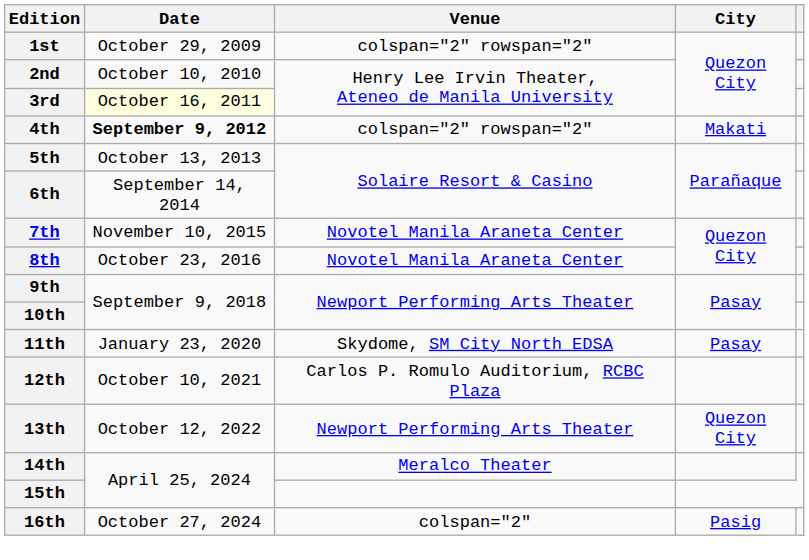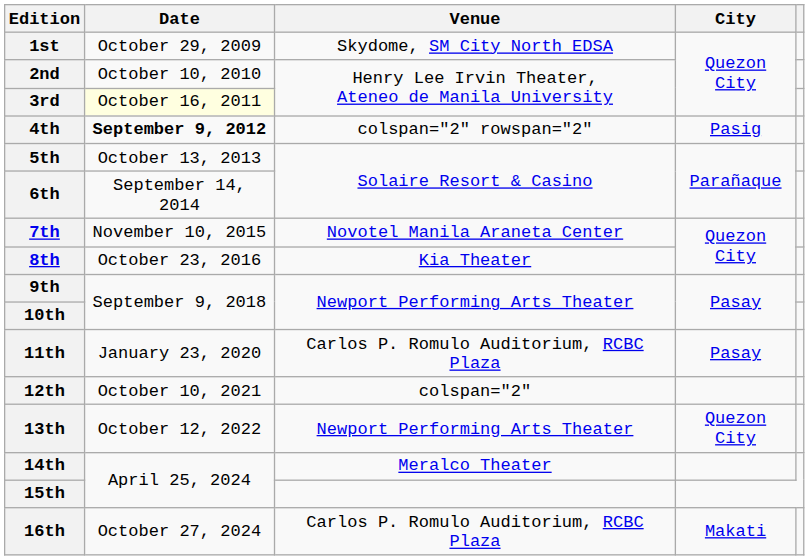(475, 46) colspan="2" rowspan="2" -> (475, 46) Skydome, SM City North EDSA
(736, 130) Makati -> (736, 130) Pasig
(475, 260) Novotel Manila Araneta Center -> (475, 260) Kia Theater
(475, 343) Skydome, SM City North EDSA -> (475, 353) Carlos P. Romulo Auditorium, RCBC Plaza
(475, 381) Carlos P. Romulo Auditorium, RCBC Plaza -> (475, 391) colspan="2"
(475, 522) colspan="2" -> (475, 531) Carlos P. Romulo Auditorium, RCBC Plaza
(736, 522) Pasig -> (736, 531) Makati
